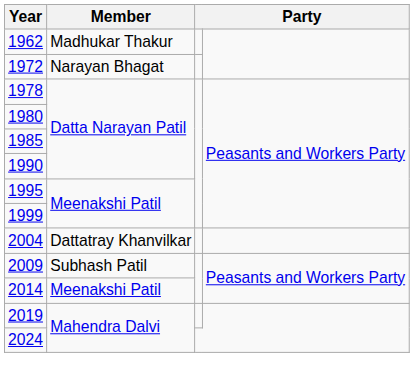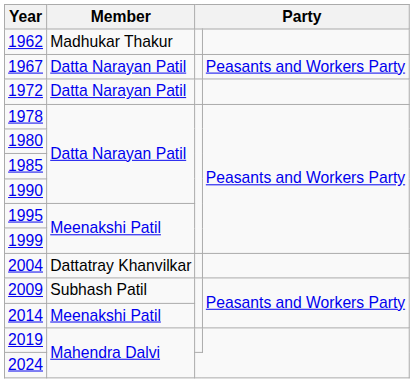+ row: (26, 66)
(107, 66) Narayan Bhagat -> (118, 91) Datta Narayan Patil
